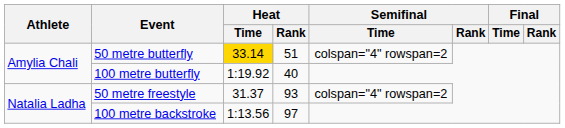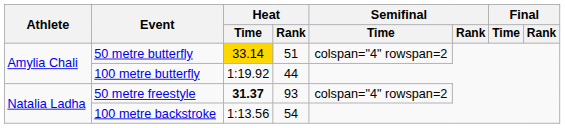(291, 74) 40 -> (291, 74) 44
(248, 94) normal -> (248, 94) bold
(291, 114) 97 -> (291, 114) 54
